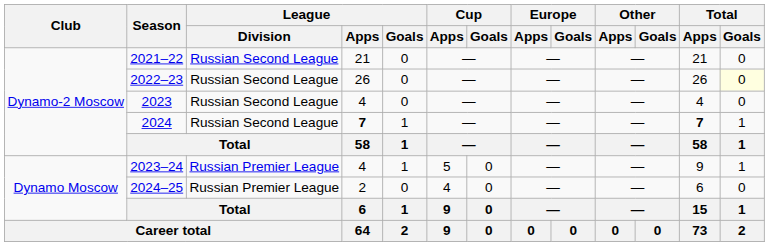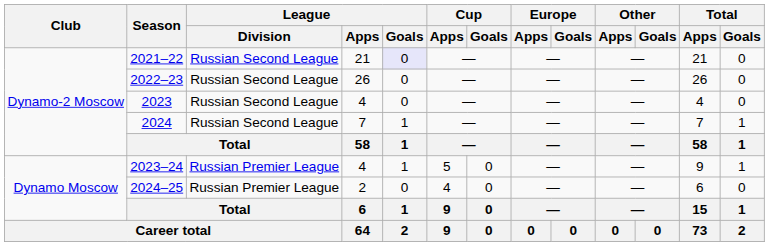(405, 58) no background -> (405, 58) lavender background
(742, 79) lightyellow background -> (742, 79) no background
(362, 123) bold -> (362, 123) normal
(700, 123) bold -> (700, 123) normal
